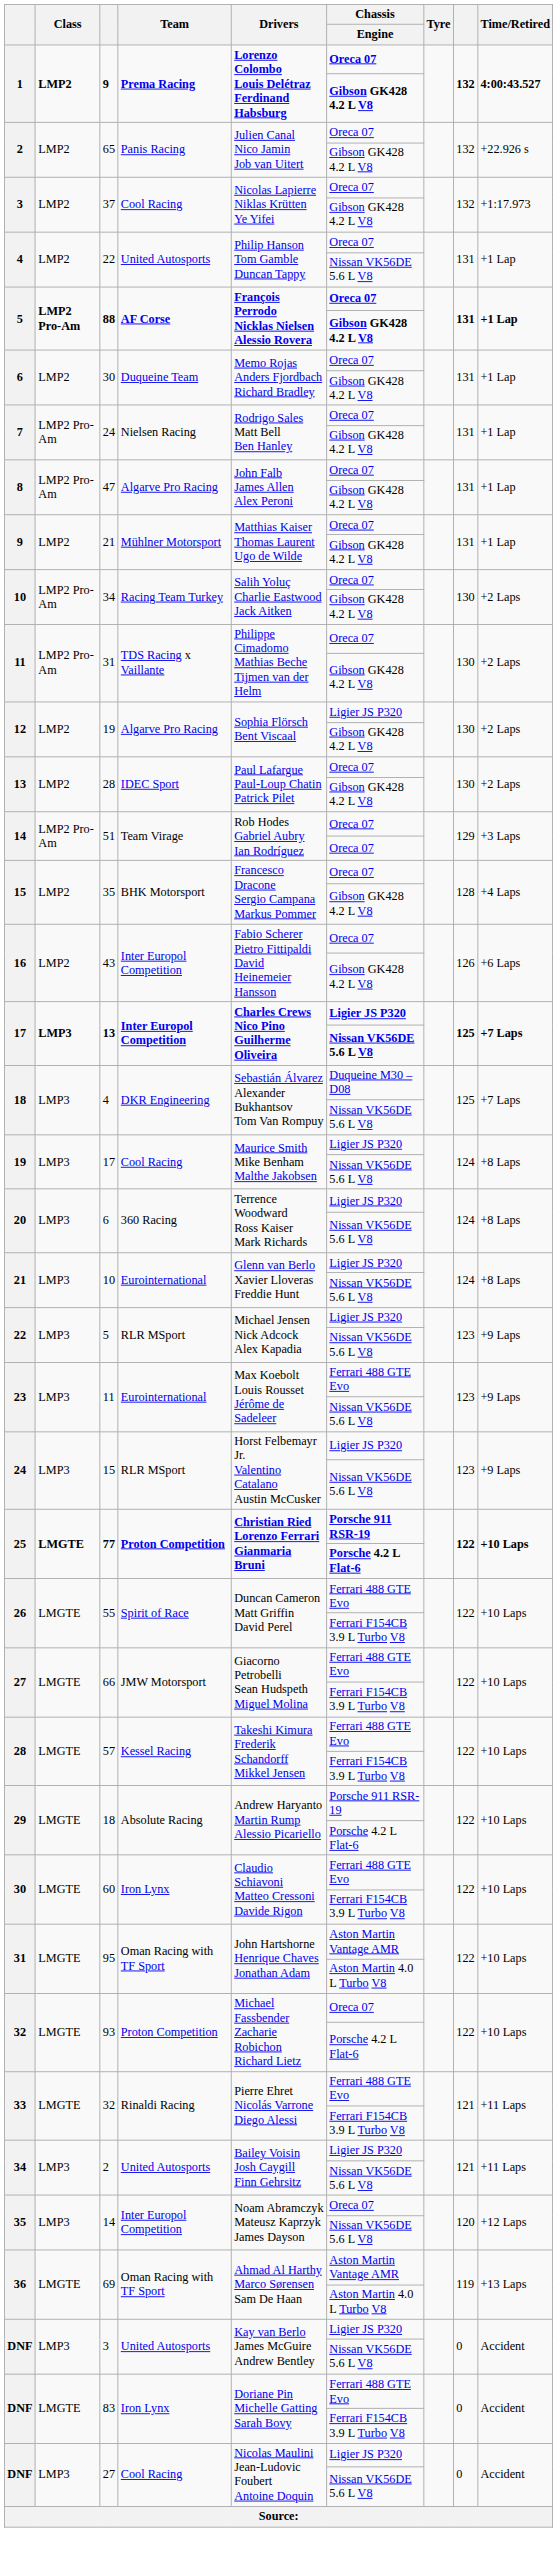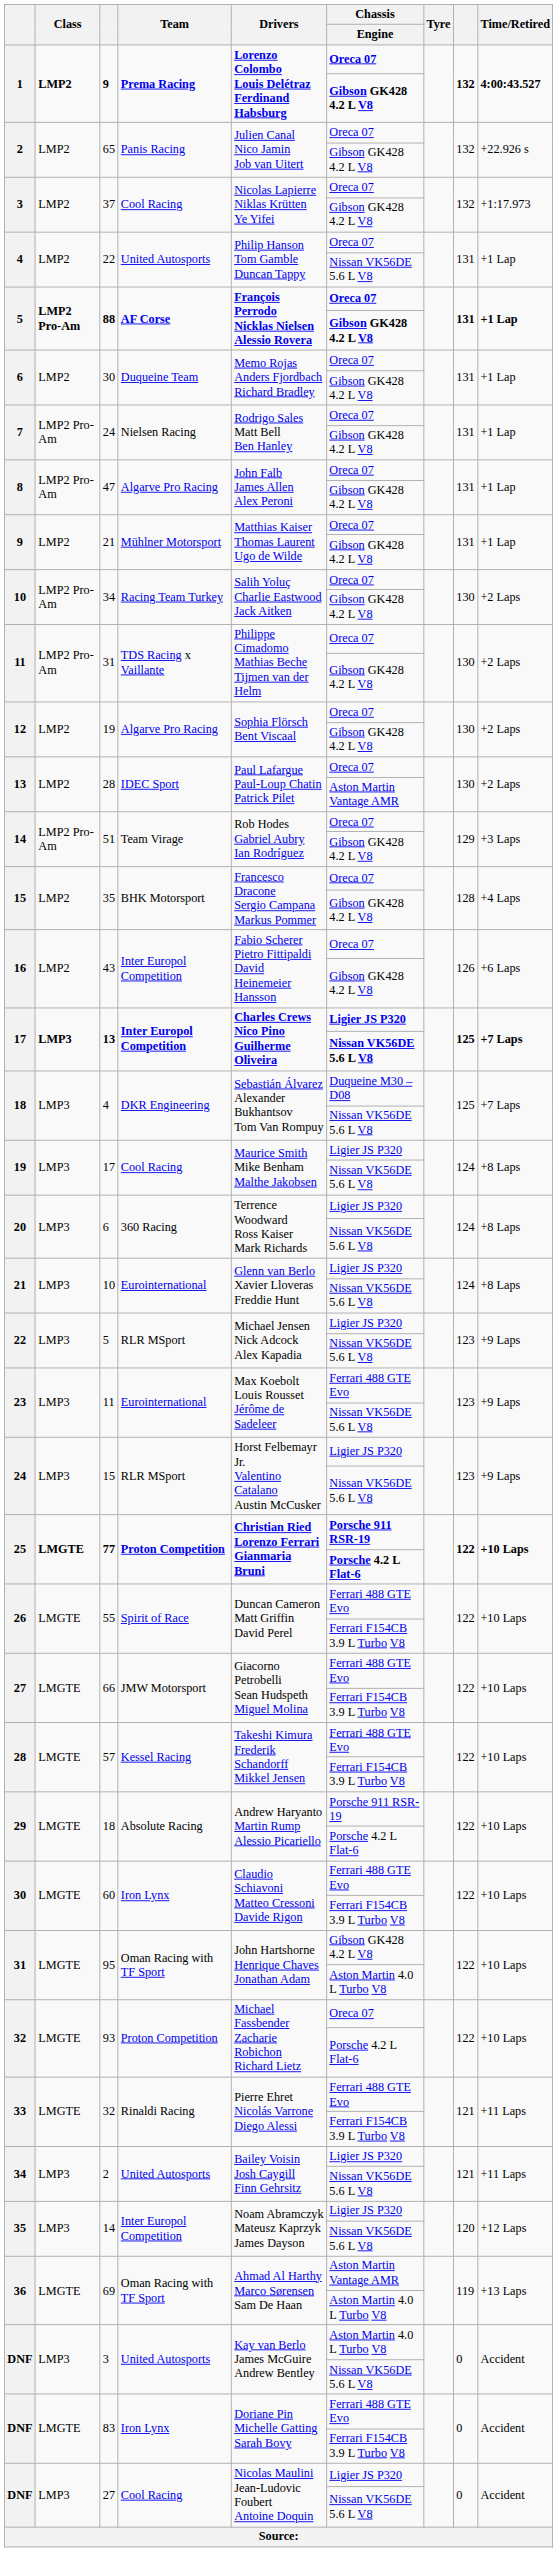(366, 711) Ligier JS P320 -> (352, 711) Oreca 07
(367, 794) Gibson GK428 4.2 L V8 -> (364, 794) Aston Martin Vantage AMR
(352, 848) Oreca 07 -> (367, 848) Gibson GK428 4.2 L V8
(364, 1941) Aston Martin Vantage AMR -> (367, 1947) Gibson GK428 4.2 L V8
(352, 2205) Oreca 07 -> (366, 2210) Ligier JS P320
(366, 2328) Ligier JS P320 -> (371, 2341) Aston Martin 4.0 L Turbo V8
